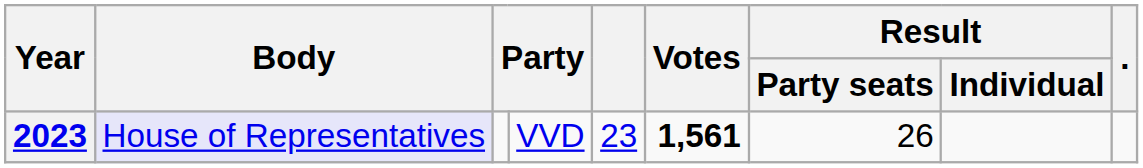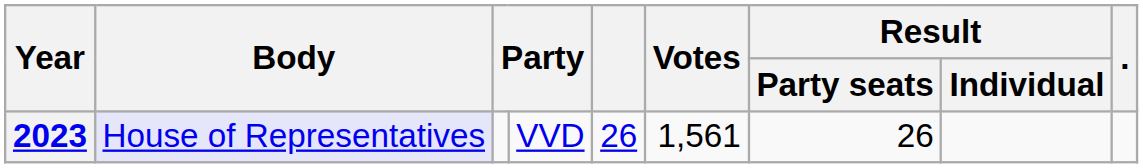(619, 137) 23 -> (619, 137) 26
(699, 137) bold -> (699, 137) normal
